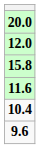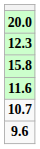(20, 44) 12.0 -> (20, 44) 12.3
(20, 110) 10.4 -> (20, 110) 10.7
